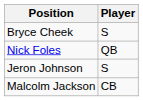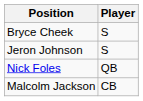rows swapped: (34, 50) <-> (45, 68)
